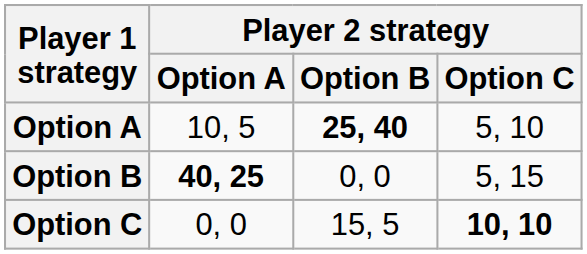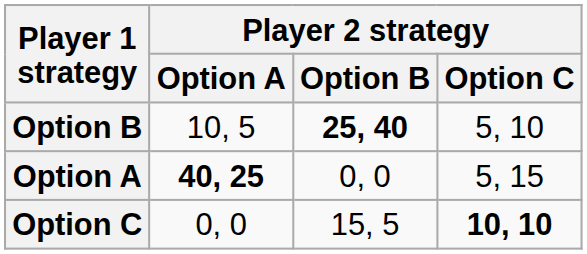(77, 127) Option A -> (77, 127) Option B
(77, 176) Option B -> (77, 176) Option A
